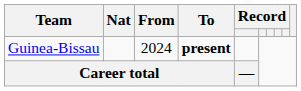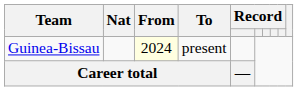(156, 48) no background -> (156, 48) lightyellow background
(206, 48) bold -> (204, 48) normal
